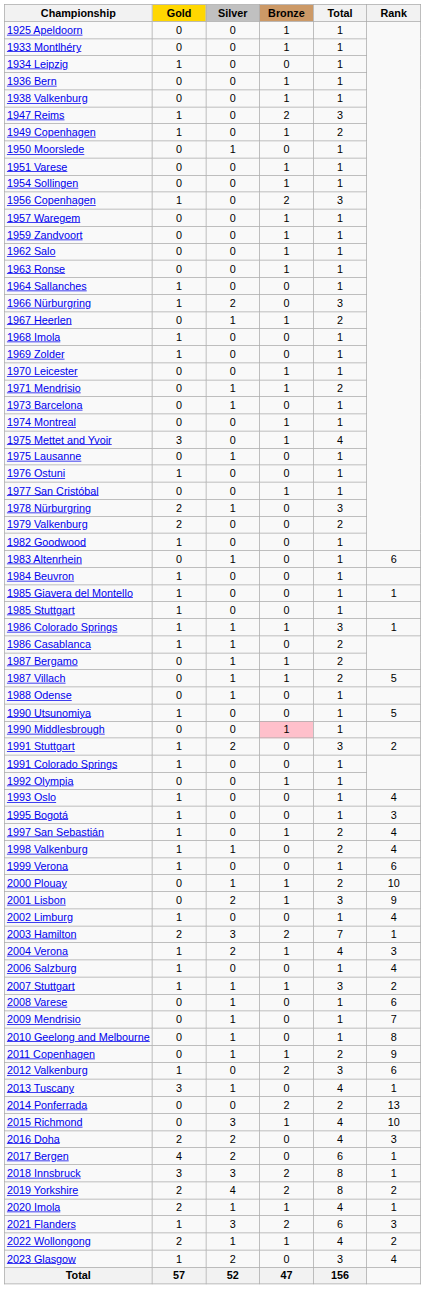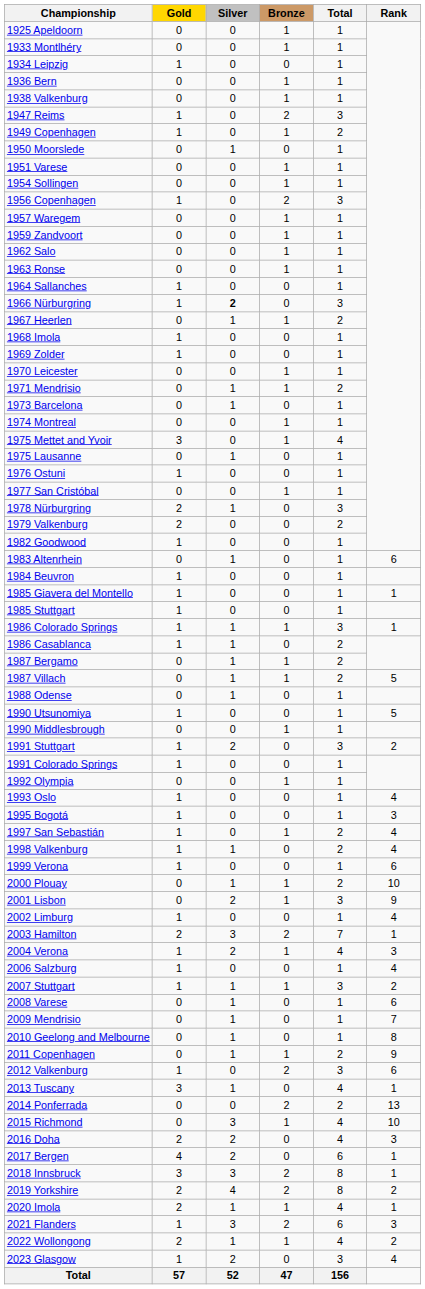(233, 303) normal -> (233, 303) bold
(286, 730) pink background -> (286, 730) no background
